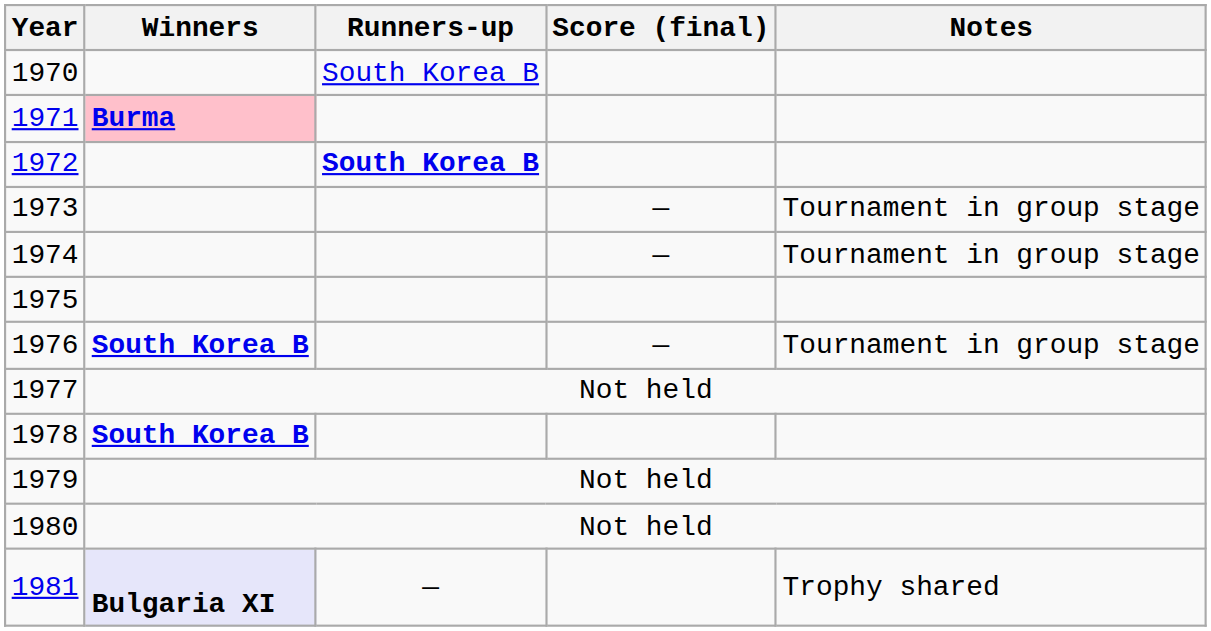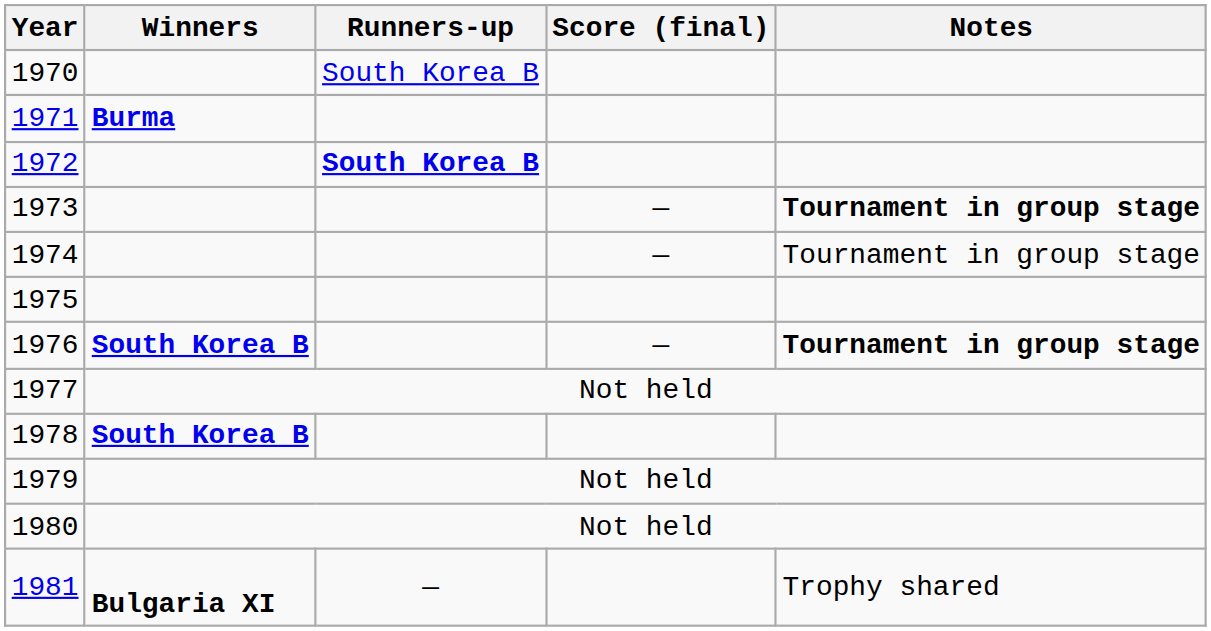(133, 118) pink background -> (133, 118) no background
(991, 209) normal -> (991, 209) bold
(991, 345) normal -> (991, 345) bold
(184, 604) lavender background -> (184, 604) no background
